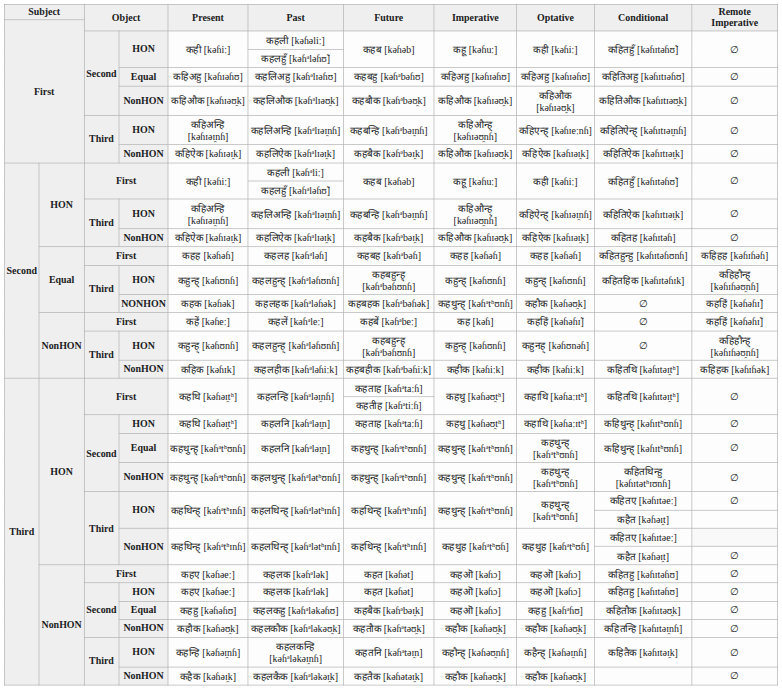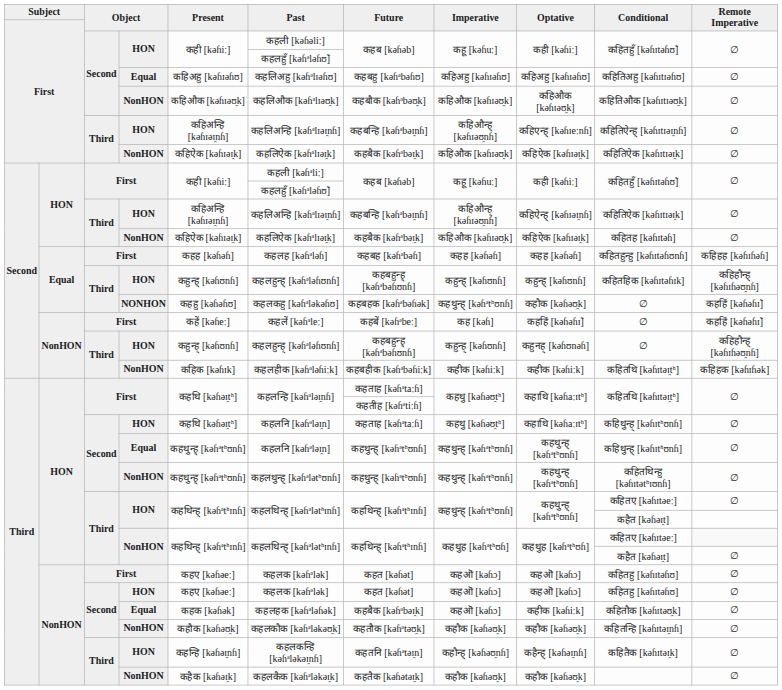(208, 304) कहक [kəɦək] -> (208, 304) कहहु [kəɦəɦʊ]
(296, 304) कहलहक [kəɦᵊləɦək] -> (296, 304) कहलकहु [kəɦᵊləkəɦʊ]
(208, 610) कहहु [kəɦəɦʊ] -> (208, 610) कहक [kəɦək]
(296, 610) कहलकहु [kəɦᵊləkəɦʊ] -> (296, 610) कहलहक [kəɦᵊləɦək]
(555, 610) कहहु [kəɦᵊɦʊ] -> (555, 610) कहीक [kəɦiːk]
